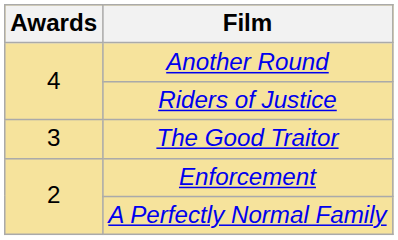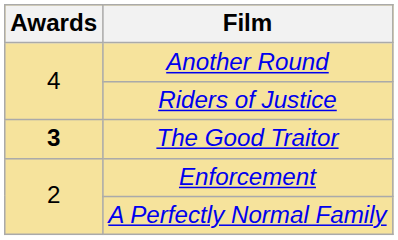(54, 138) normal -> (54, 138) bold
